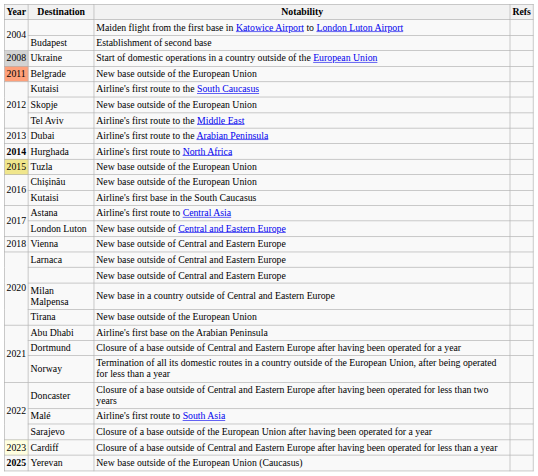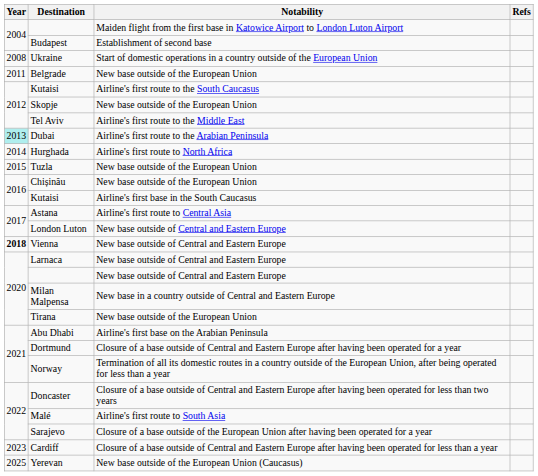(16, 58) lightgrey background -> (16, 58) no background
(16, 74) lightsalmon background -> (16, 74) no background
(16, 136) no background -> (16, 136) paleturquoise background
(16, 151) bold -> (16, 151) normal
(16, 167) khaki background -> (16, 167) no background
(16, 244) normal -> (16, 244) bold
(16, 447) lightyellow background -> (16, 447) no background
(16, 463) bold -> (16, 463) normal
